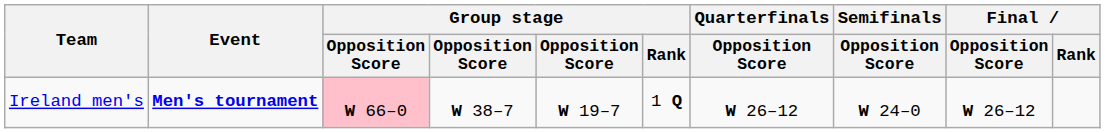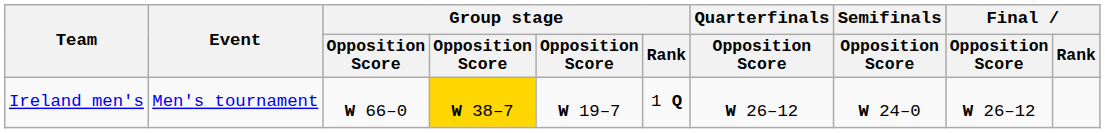(235, 102) bold -> (235, 102) normal
(376, 112) pink background -> (376, 112) no background
(483, 112) no background -> (483, 112) gold background
